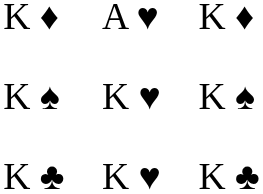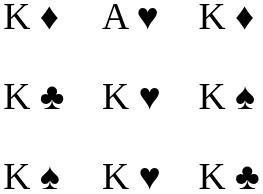(31, 96) K ♠ -> (34, 96) K ♣
(34, 176) K ♣ -> (31, 176) K ♠
